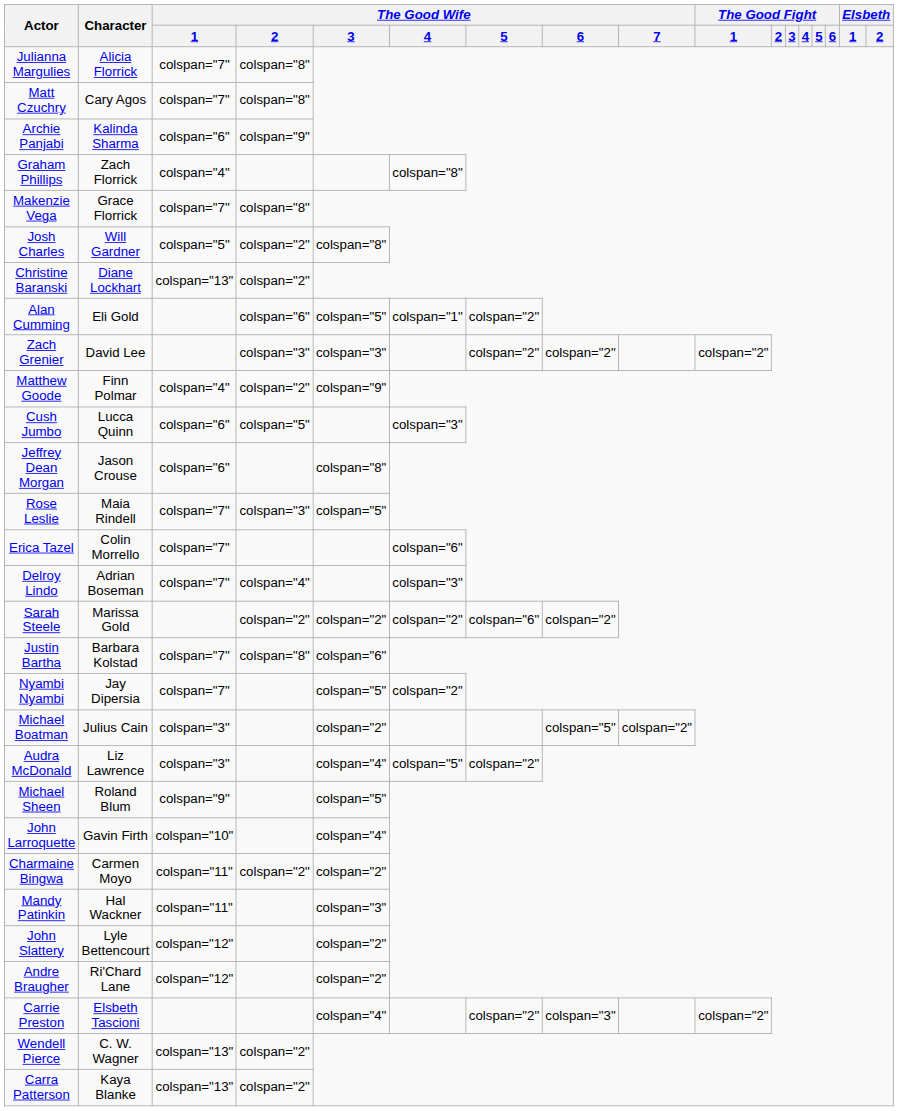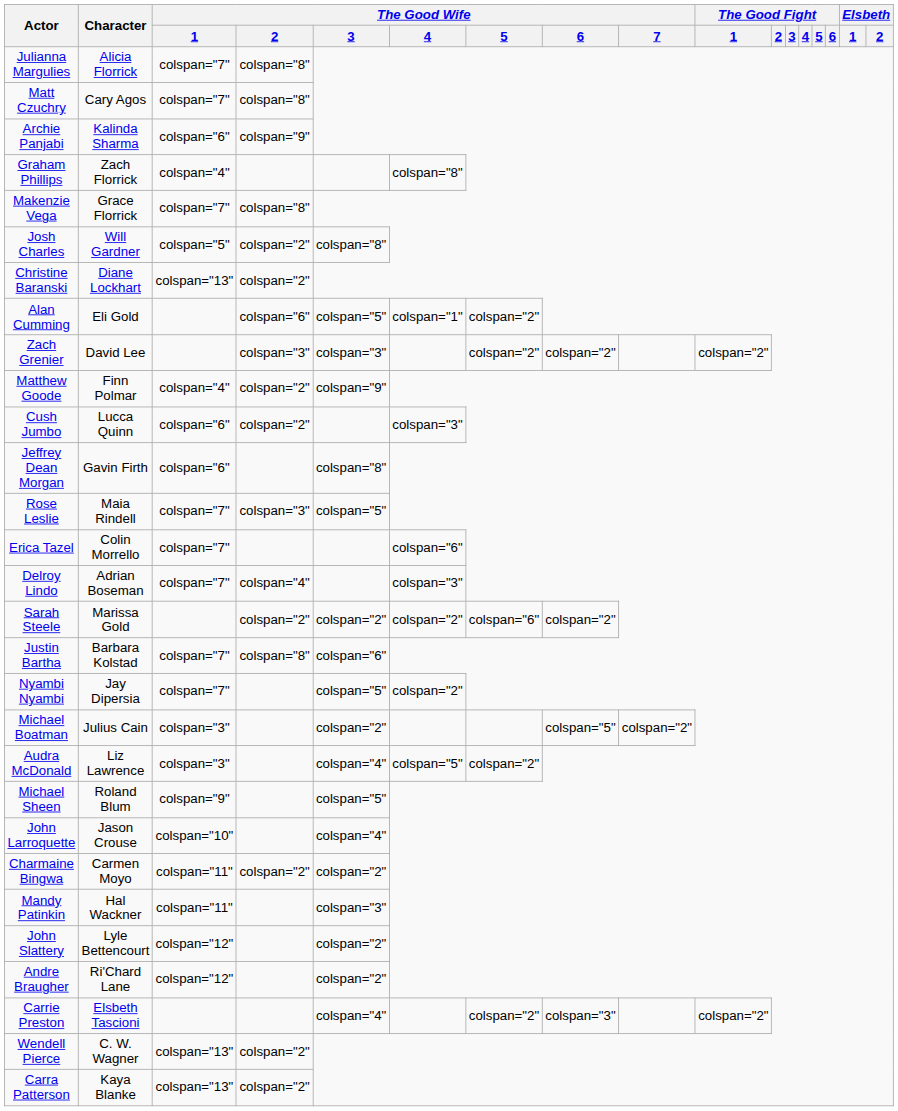(275, 424) colspan="5" -> (275, 424) colspan="2"
(115, 468) Jason Crouse -> (115, 468) Gavin Firth
(115, 835) Gavin Firth -> (115, 835) Jason Crouse
